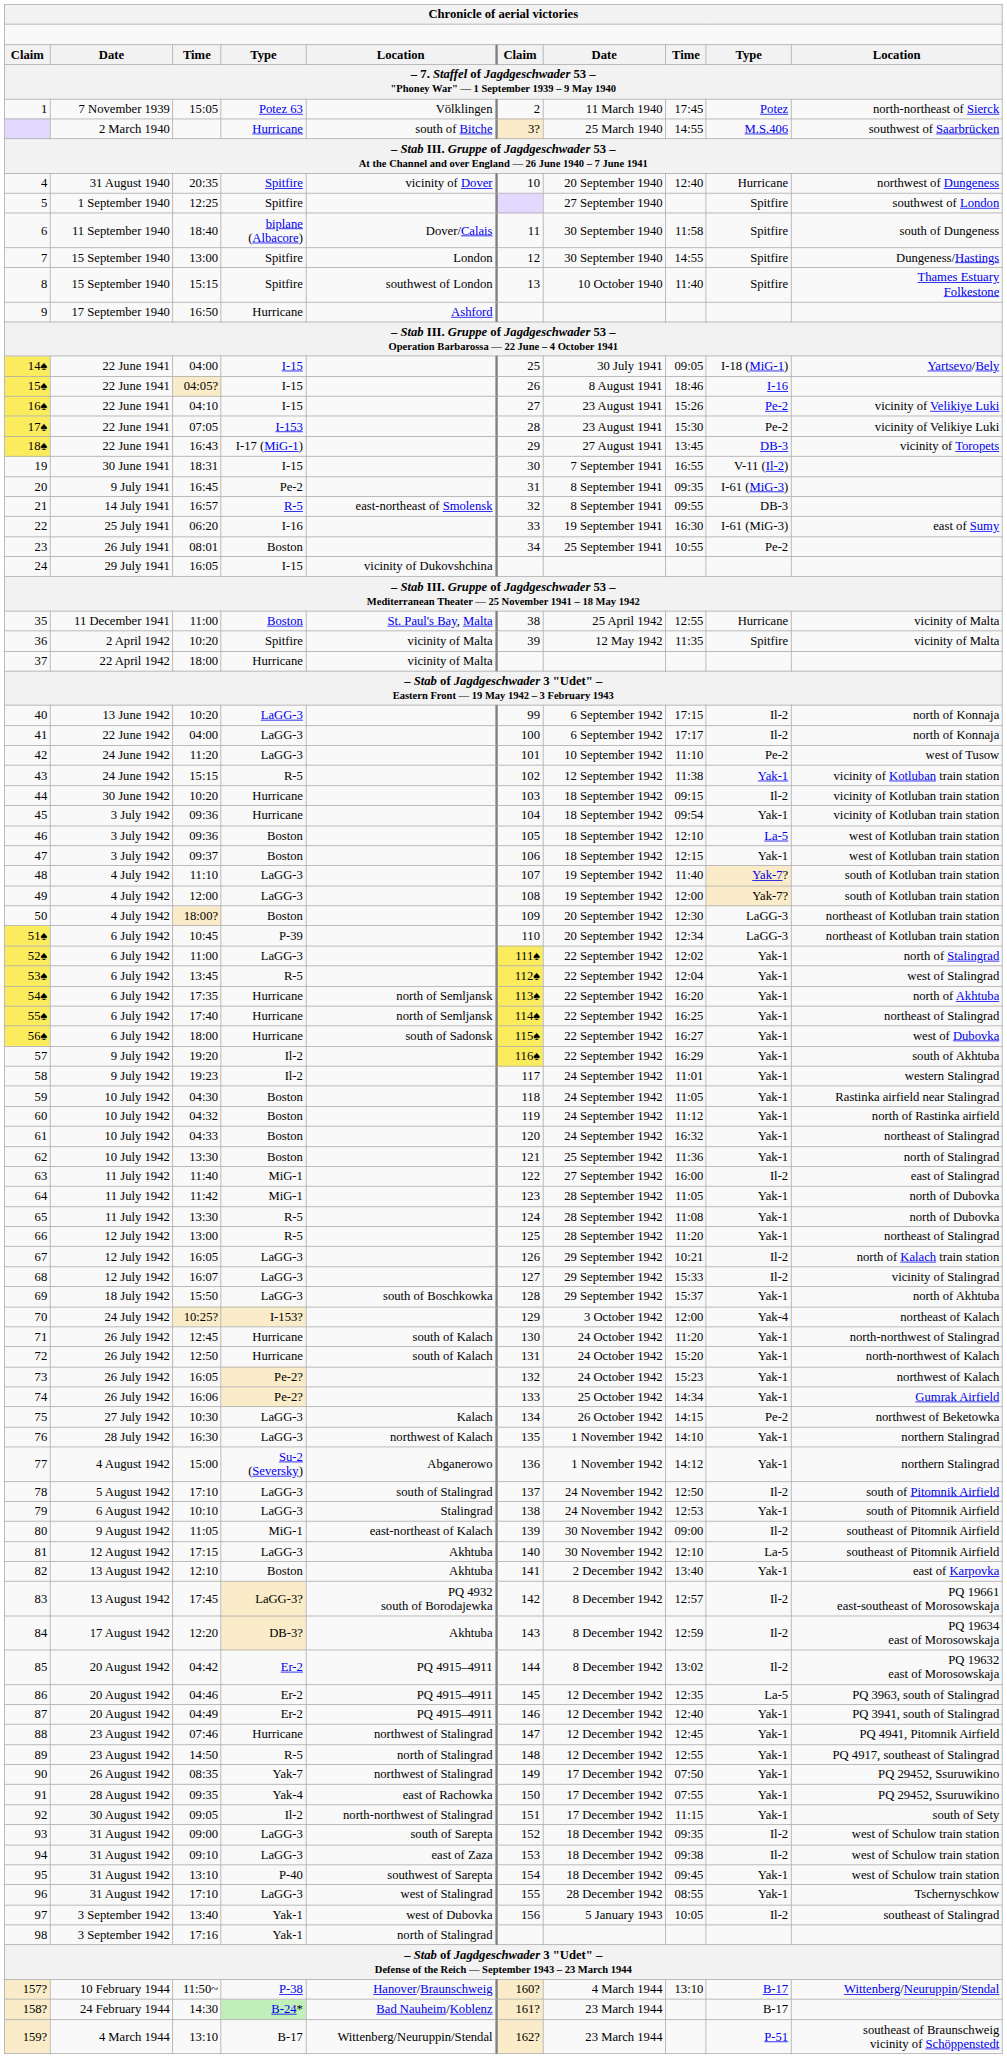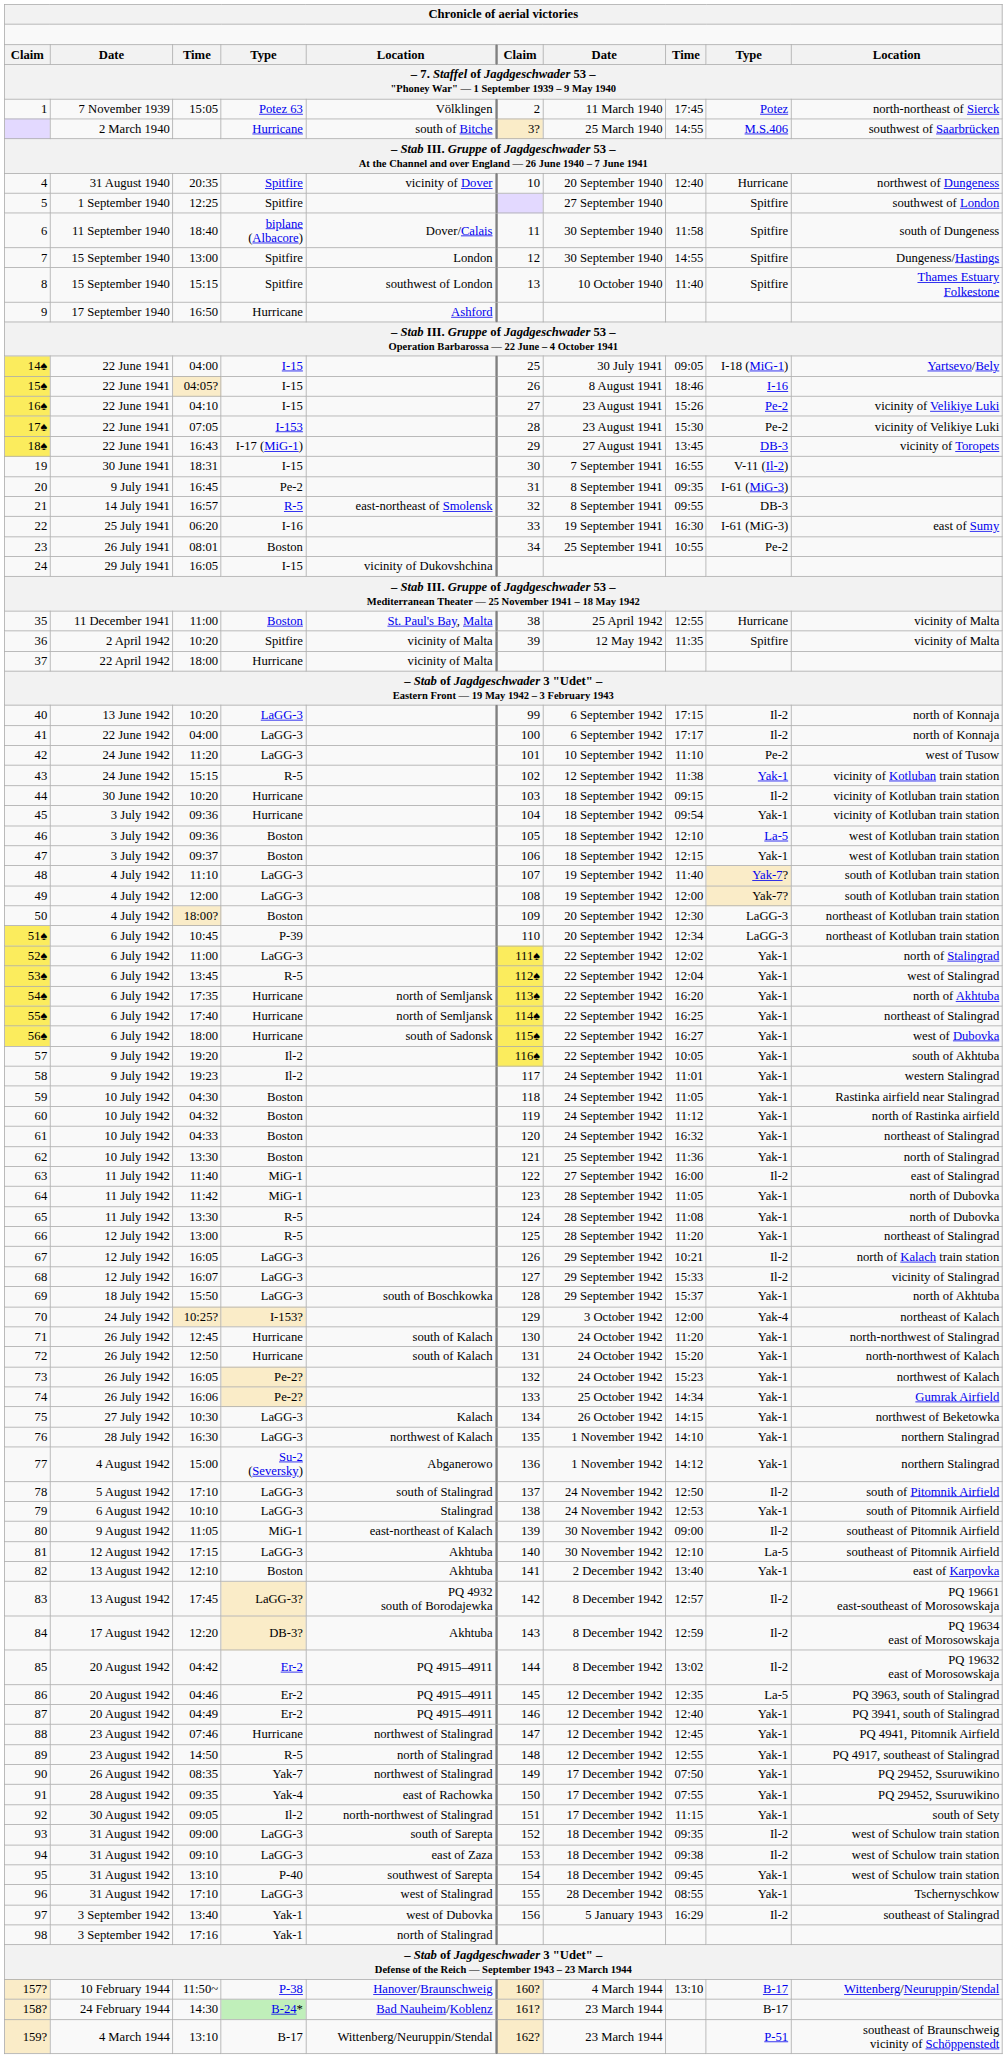(689, 1056) 16:29 -> (689, 1056) 10:05
(777, 1417) Pe-2 -> (773, 1417) Yak-1
(689, 1914) 10:05 -> (689, 1914) 16:29
